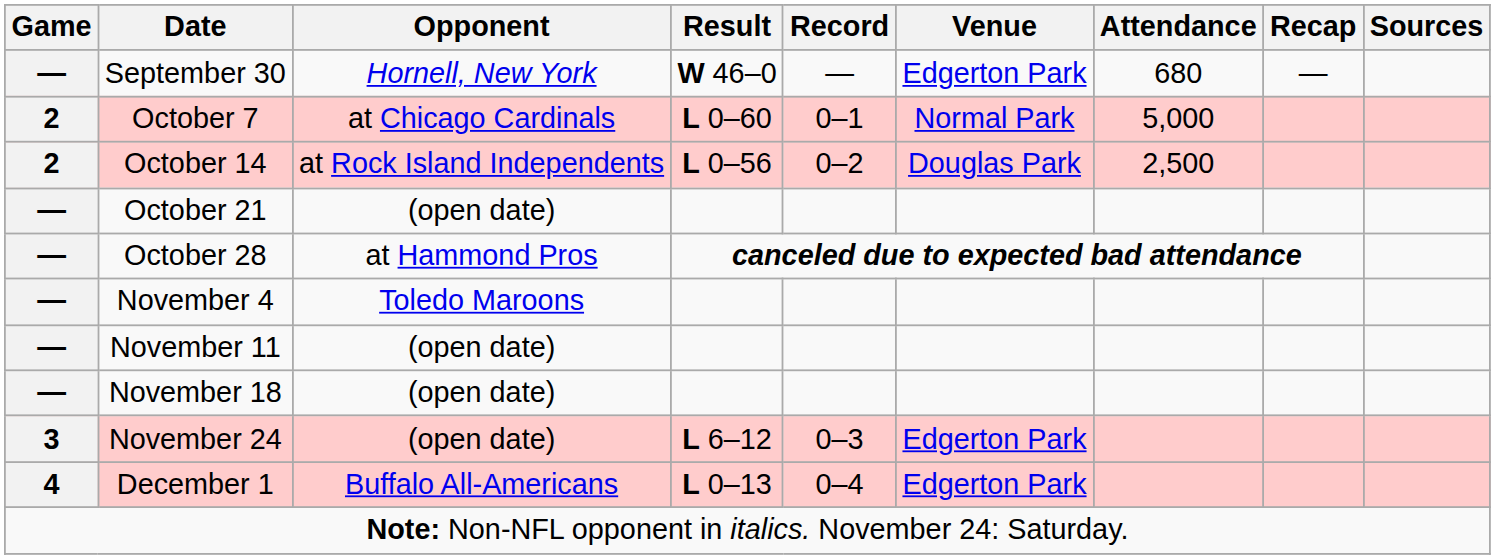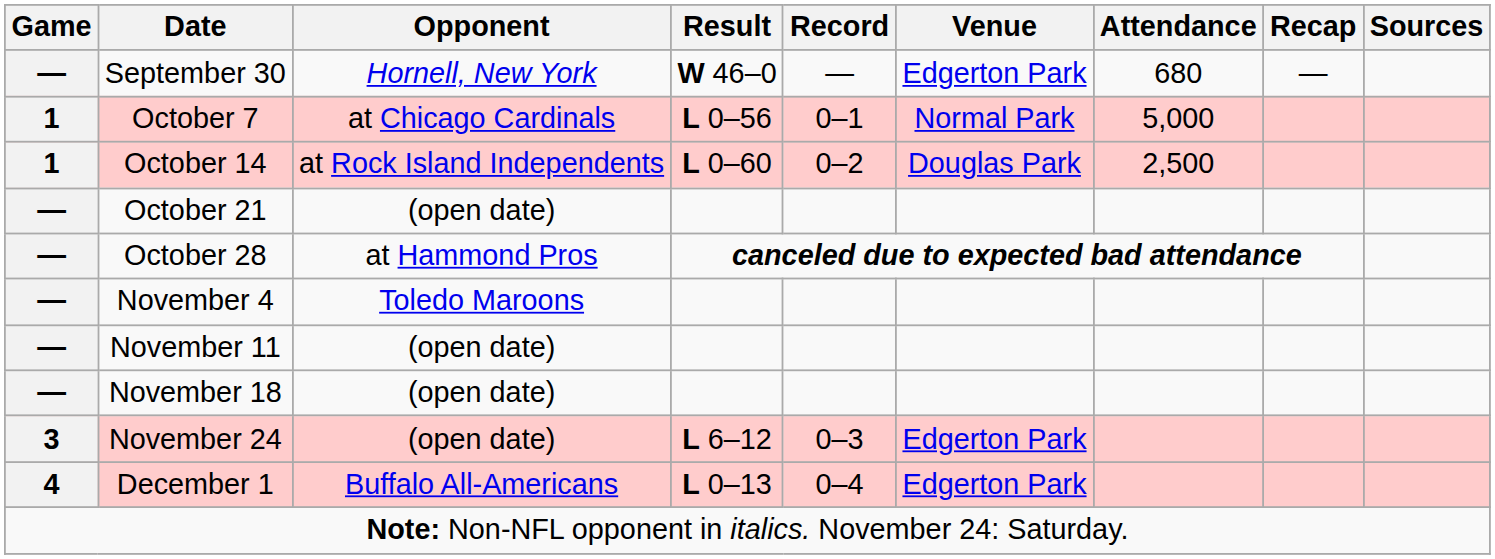(52, 118) 2 -> (52, 118) 1
(727, 118) L 0–60 -> (727, 118) L 0–56
(52, 164) 2 -> (52, 164) 1
(727, 164) L 0–56 -> (727, 164) L 0–60
